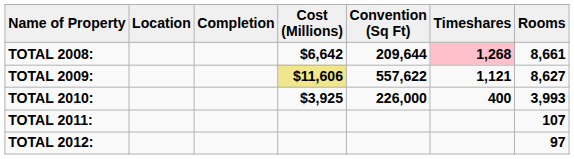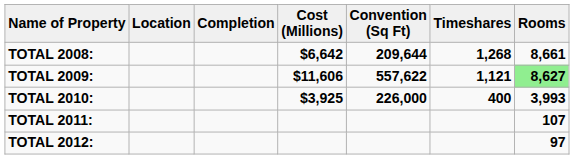(494, 53) pink background -> (494, 53) no background
(318, 76) khaki background -> (318, 76) no background
(548, 76) no background -> (548, 76) lightgreen background
